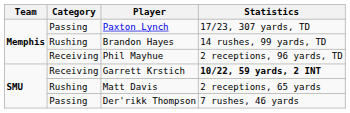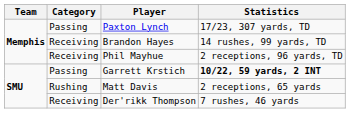(68, 42) Rushing -> (74, 42) Receiving
(74, 71) Receiving -> (68, 71) Passing
(68, 101) Passing -> (74, 101) Receiving
